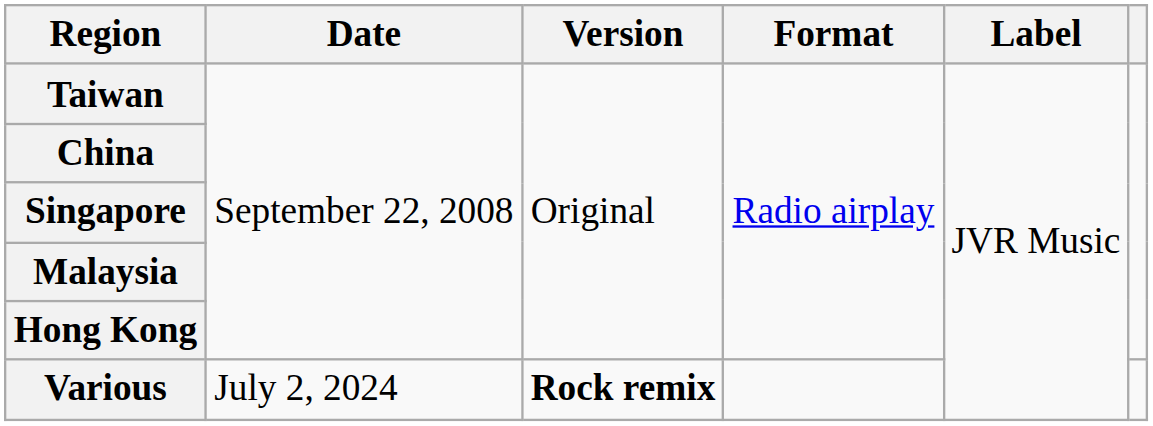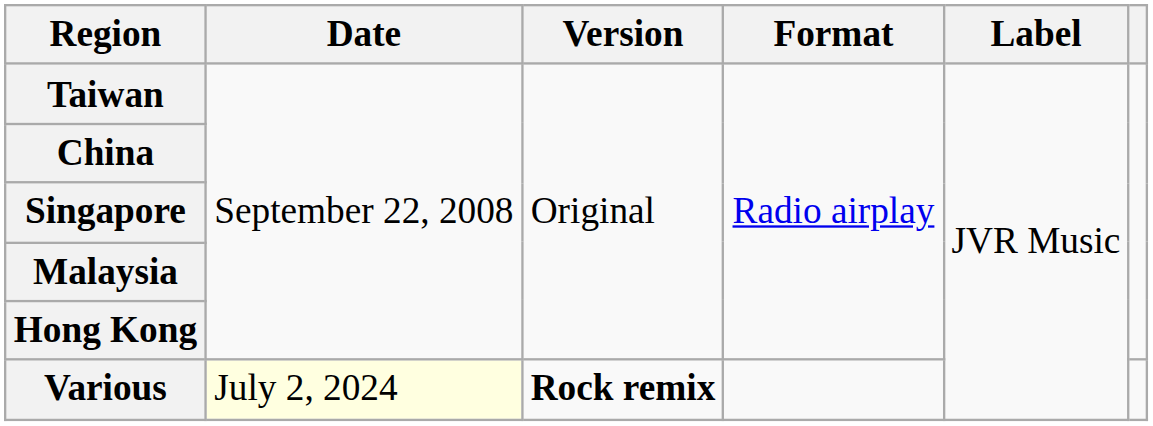(306, 388) no background -> (306, 388) lightyellow background
